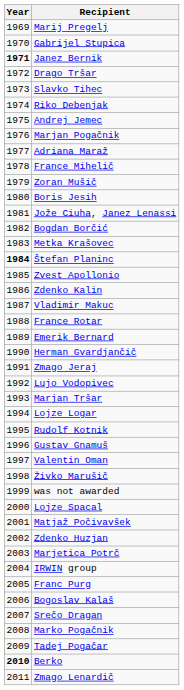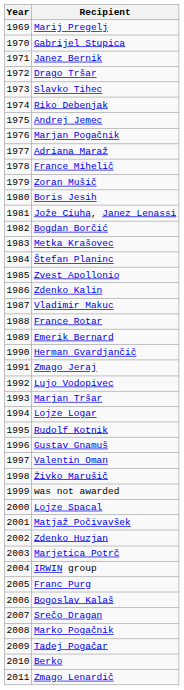(18, 58) bold -> (18, 58) normal
(18, 260) bold -> (18, 260) normal
(18, 662) bold -> (18, 662) normal
